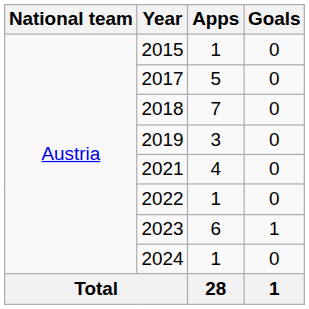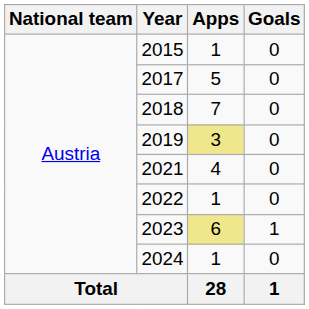(216, 139) no background -> (216, 139) khaki background
(216, 229) no background -> (216, 229) khaki background
